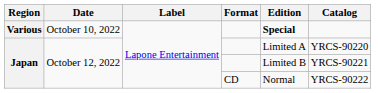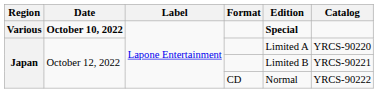(83, 29) normal -> (85, 29) bold
